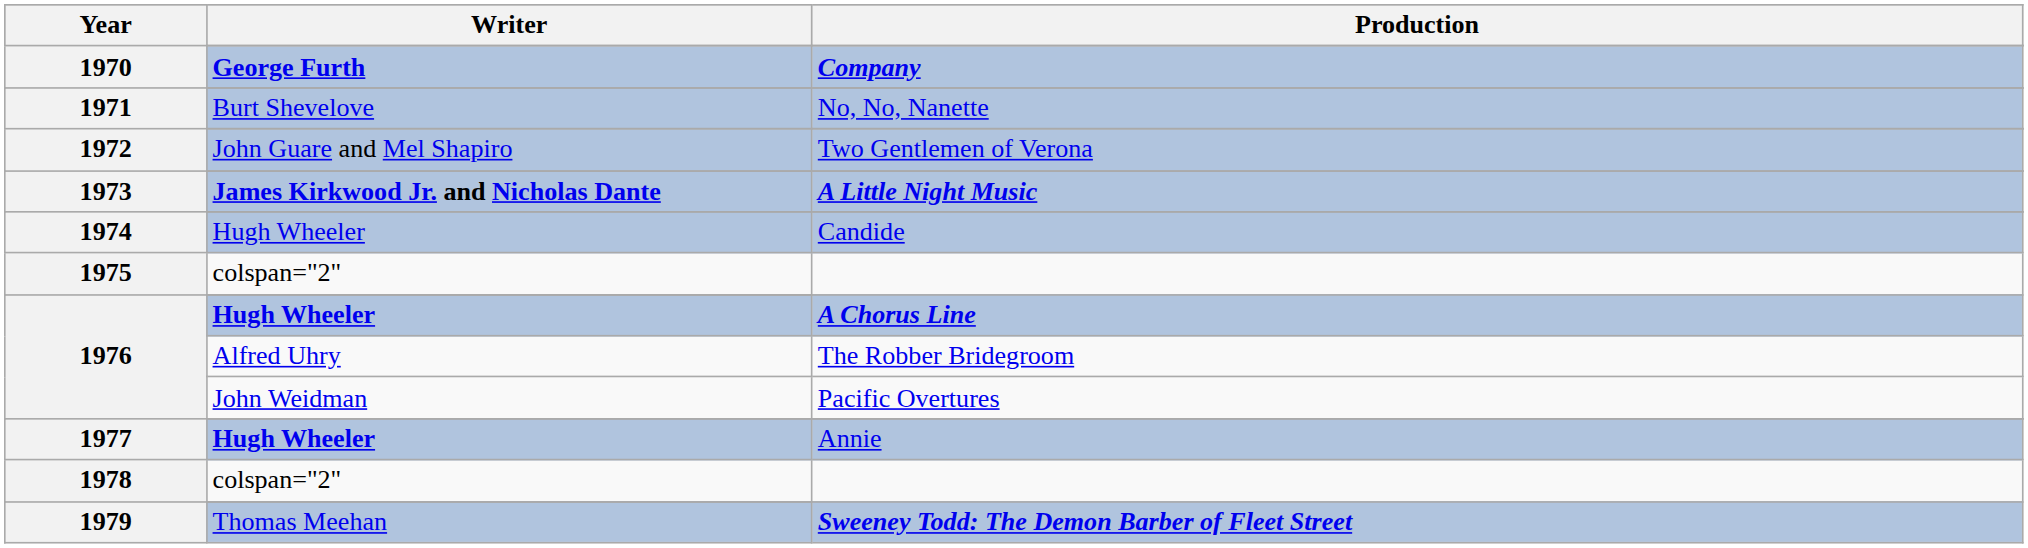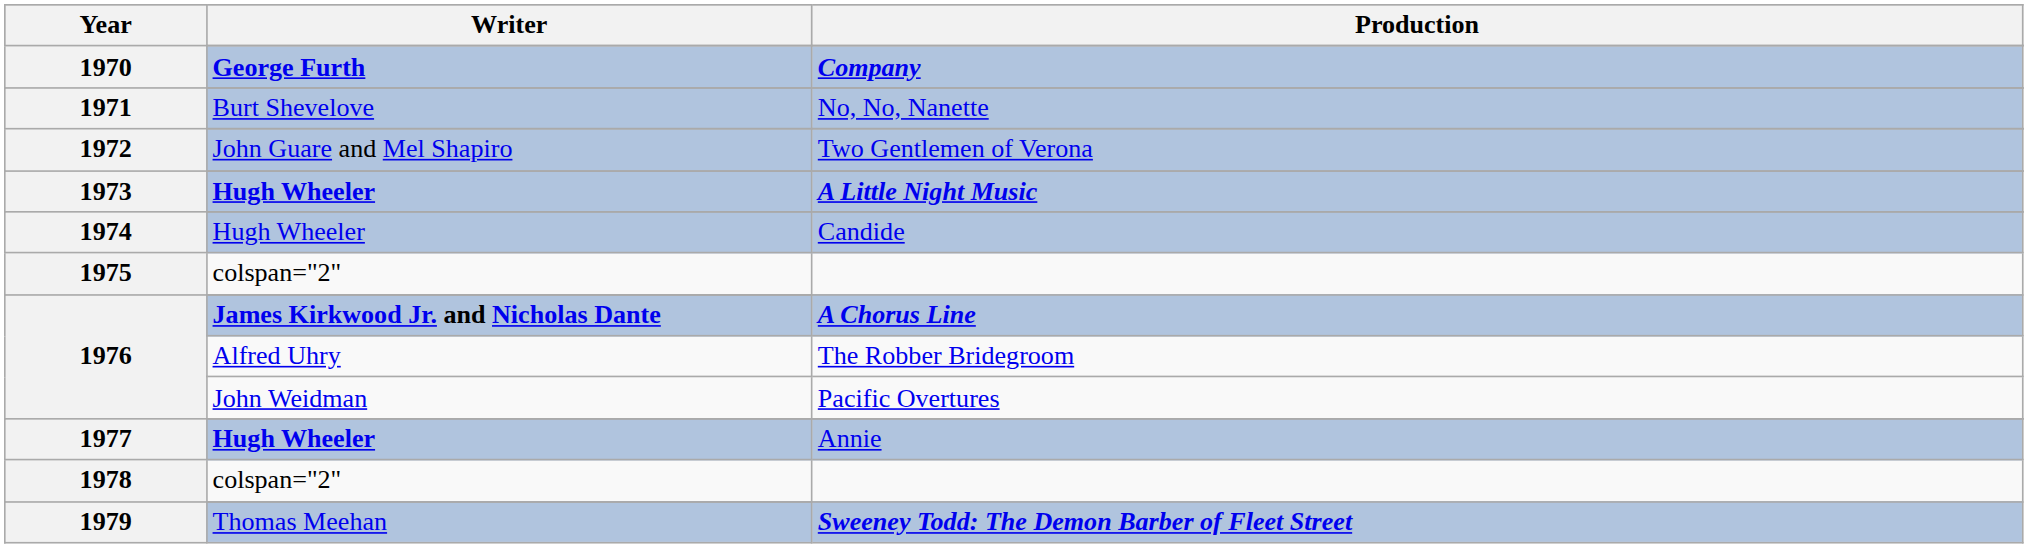(437, 190) James Kirkwood Jr. and Nicholas Dante -> (294, 190) Hugh Wheeler
(294, 314) Hugh Wheeler -> (437, 314) James Kirkwood Jr. and Nicholas Dante
